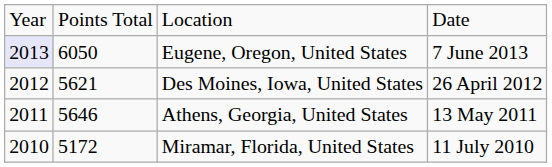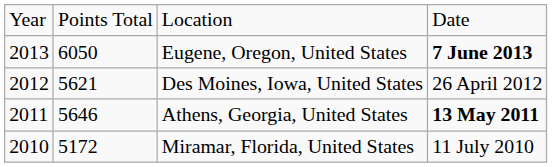(29, 51) lavender background -> (29, 51) no background
(480, 51) normal -> (482, 51) bold
(485, 114) normal -> (486, 114) bold
